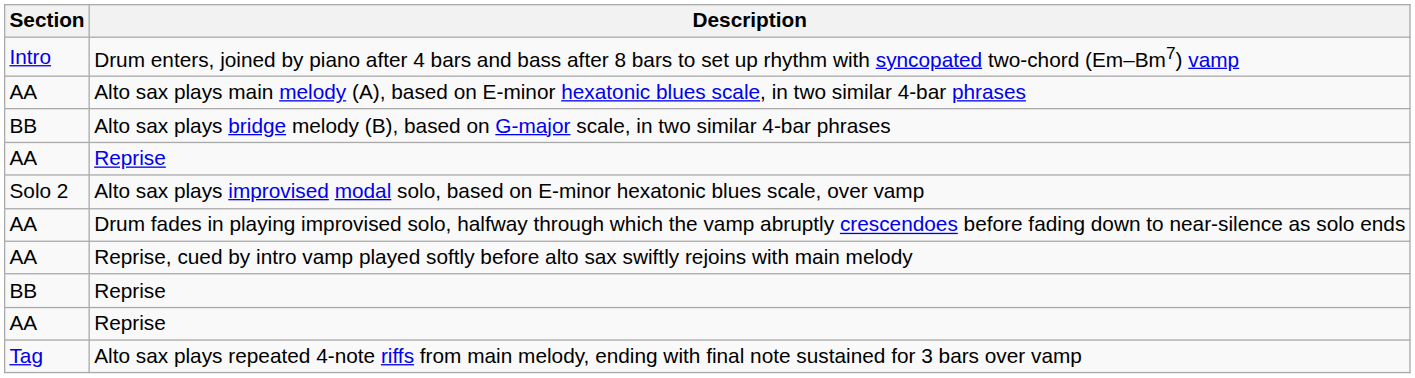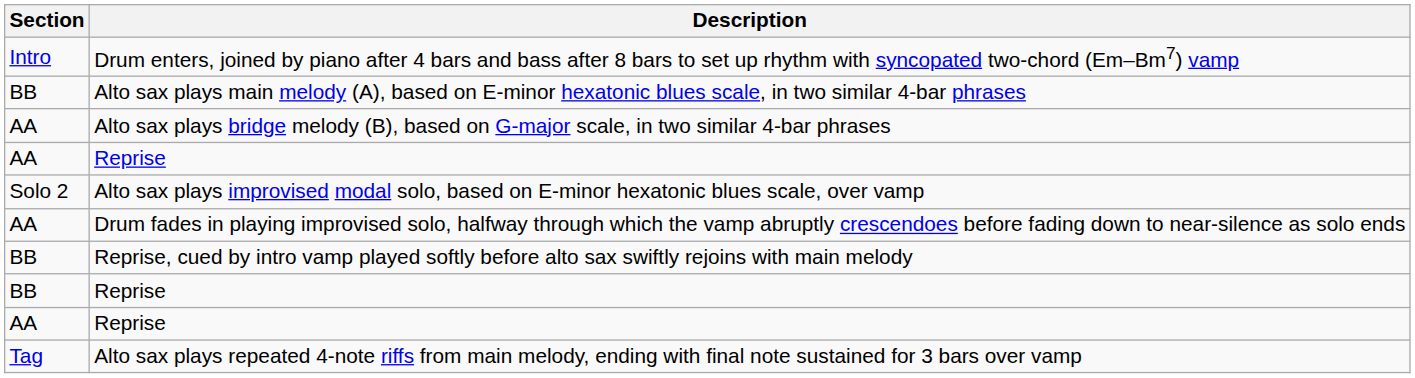(23, 92) AA -> (23, 92) BB
(23, 125) BB -> (23, 125) AA
(23, 257) AA -> (23, 257) BB
